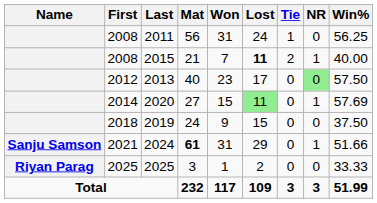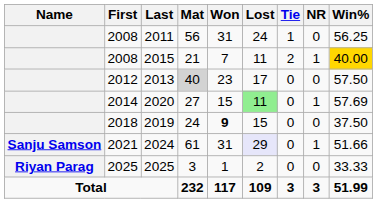(260, 58) bold -> (260, 58) normal
(351, 58) no background -> (351, 58) gold background
(192, 79) no background -> (192, 79) lightgrey background
(316, 79) lightgreen background -> (316, 79) no background
(225, 123) normal -> (225, 123) bold
(192, 144) bold -> (192, 144) normal
(260, 144) no background -> (260, 144) lavender background
